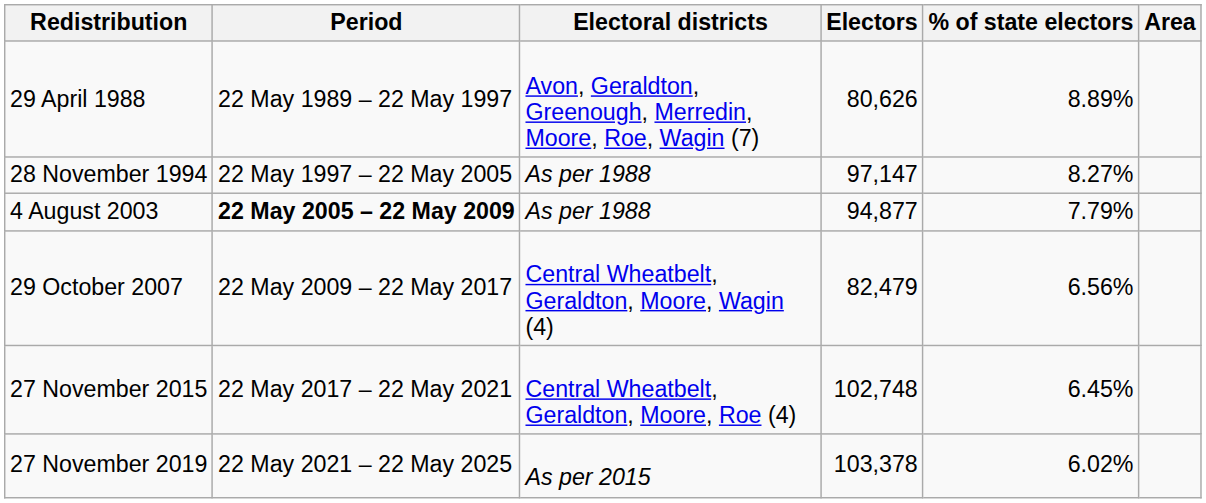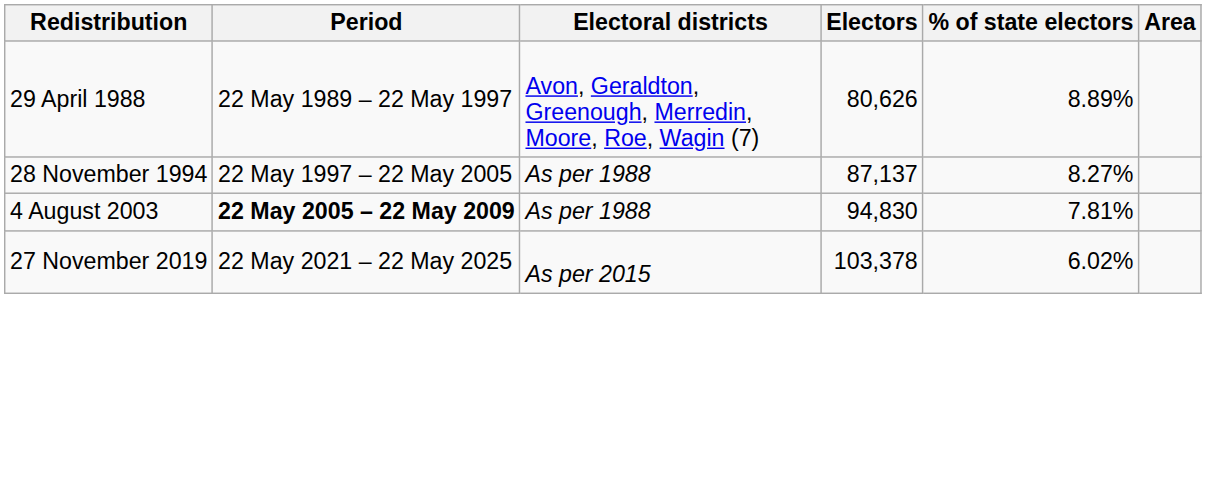(882, 174) 97,147 -> (882, 174) 87,137
(882, 211) 94,877 -> (882, 211) 94,830
(1101, 211) 7.79% -> (1101, 211) 7.81%
- row: (96, 287)
- row: (109, 389)
